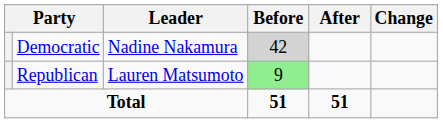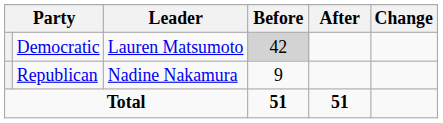(173, 46) Nadine Nakamura -> (176, 46) Lauren Matsumoto
(176, 74) Lauren Matsumoto -> (173, 74) Nadine Nakamura
(278, 74) lightgreen background -> (278, 74) no background
